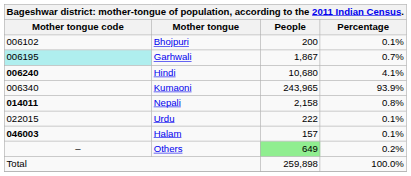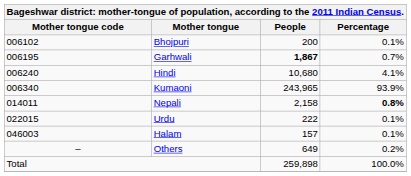(23, 57) paleturquoise background -> (23, 57) no background
(306, 57) normal -> (306, 57) bold
(23, 73) bold -> (23, 73) normal
(22, 103) bold -> (22, 103) normal
(393, 103) normal -> (393, 103) bold
(23, 133) bold -> (23, 133) normal
(310, 149) lightgreen background -> (310, 149) no background
